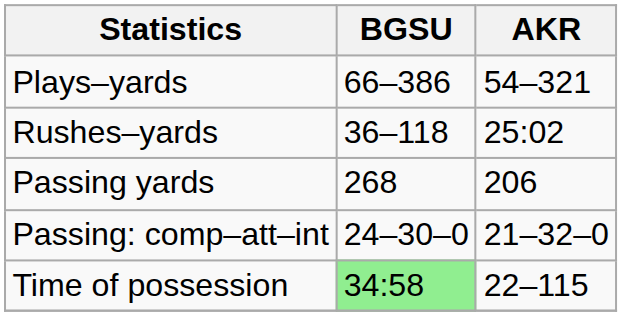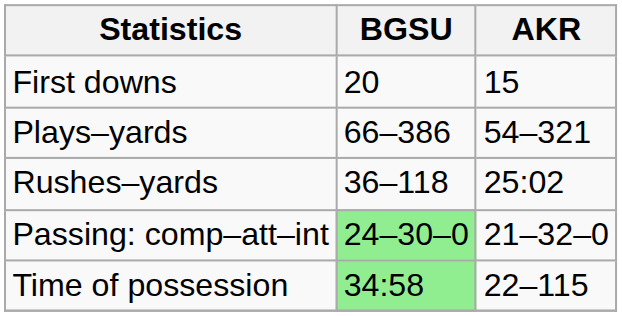+ row: (95, 81)
- row: (113, 183)
(406, 234) no background -> (406, 234) lightgreen background
